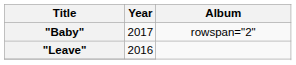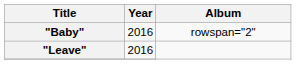(140, 31) 2017 -> (140, 31) 2016
